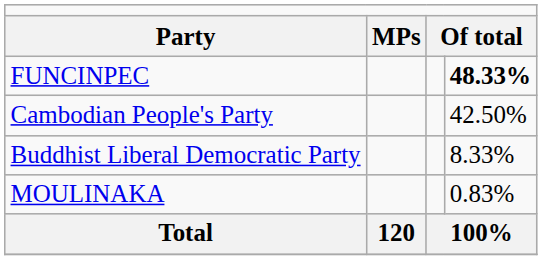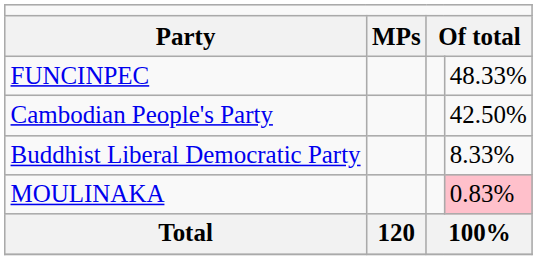(490, 75) bold -> (488, 75) normal
(482, 194) no background -> (482, 194) pink background
